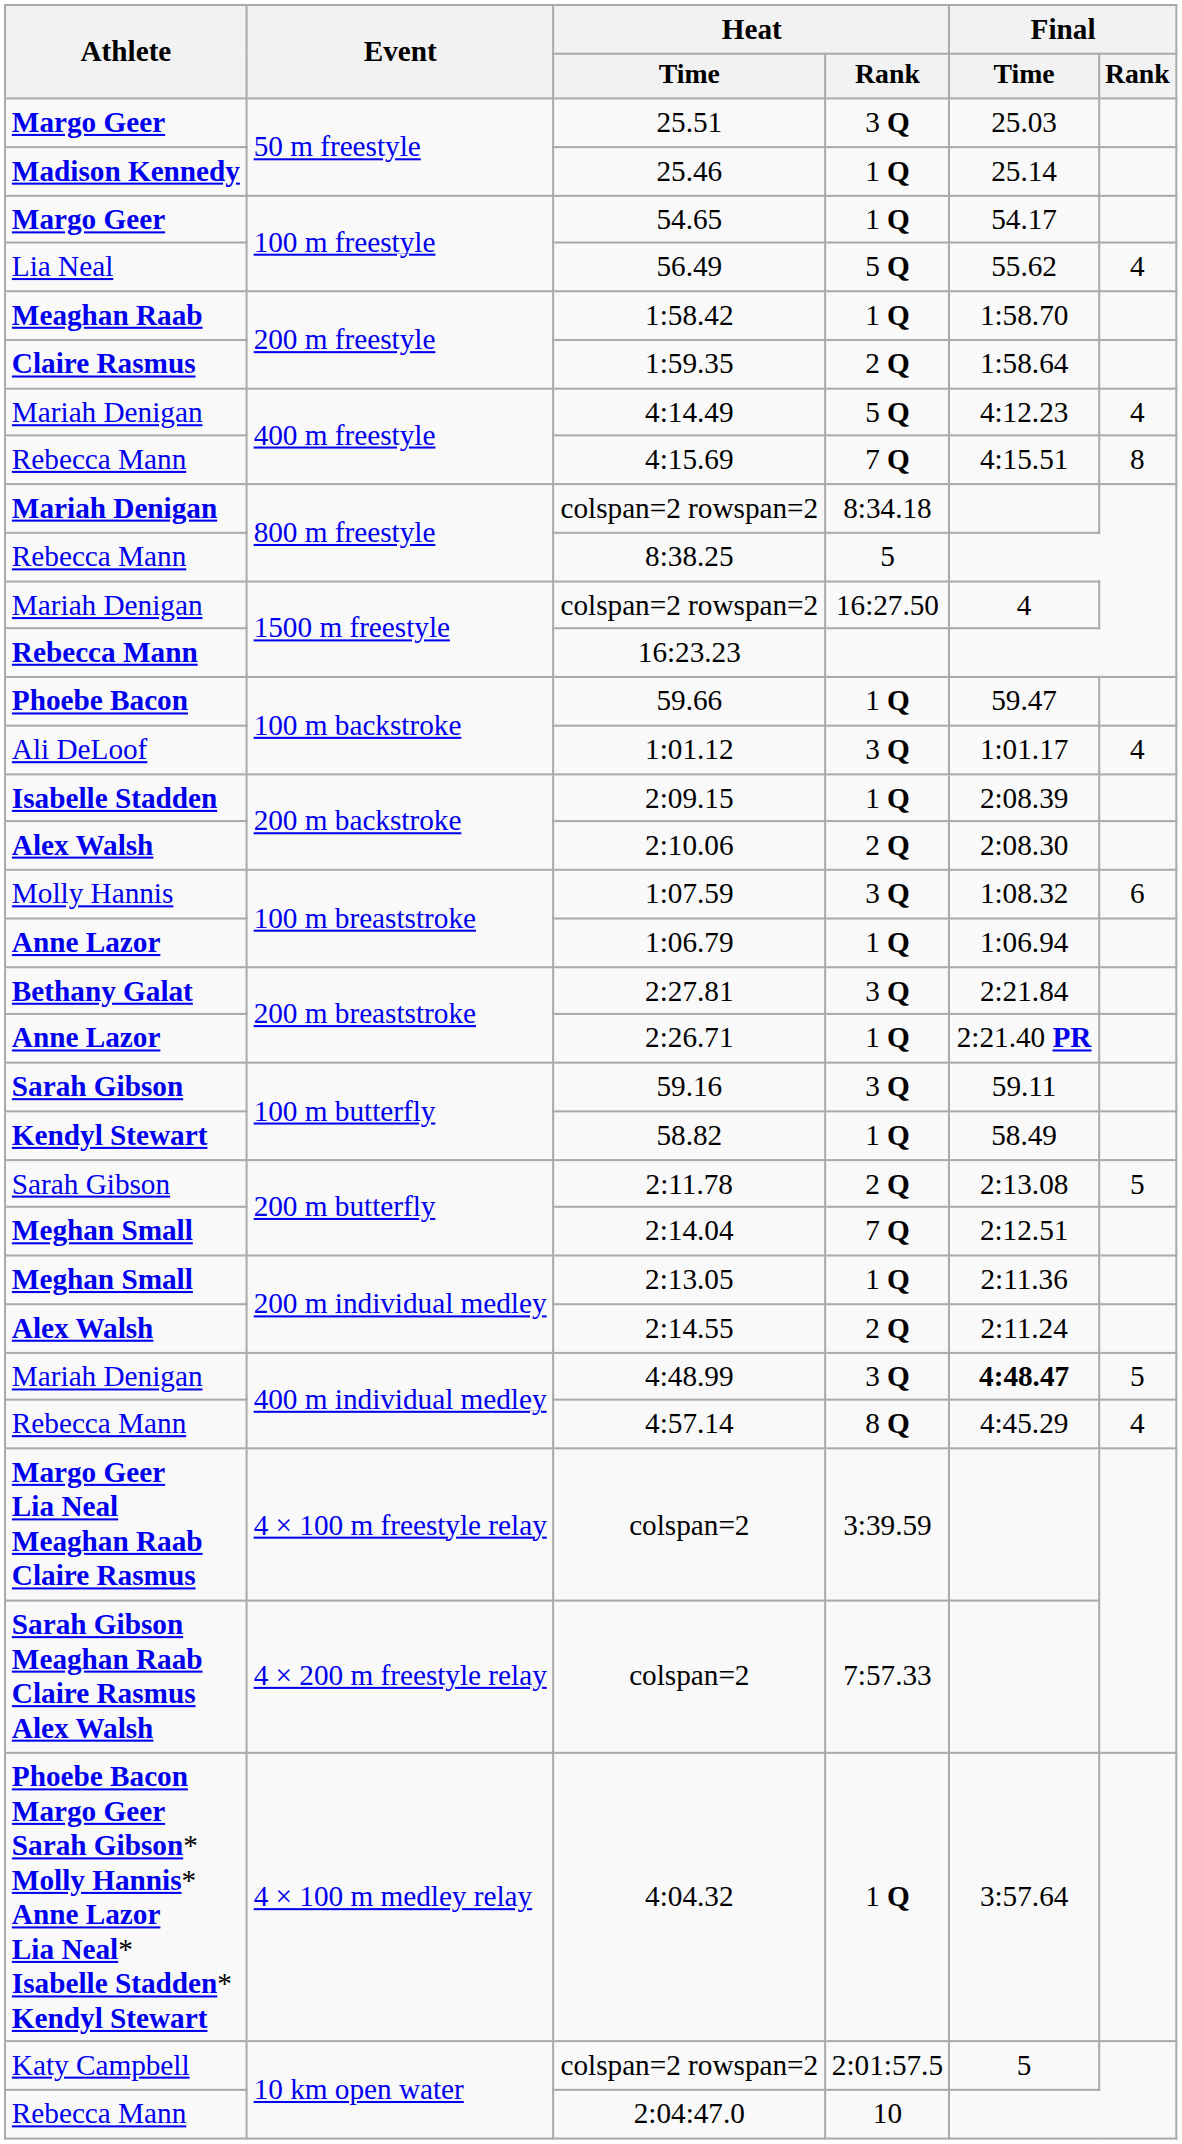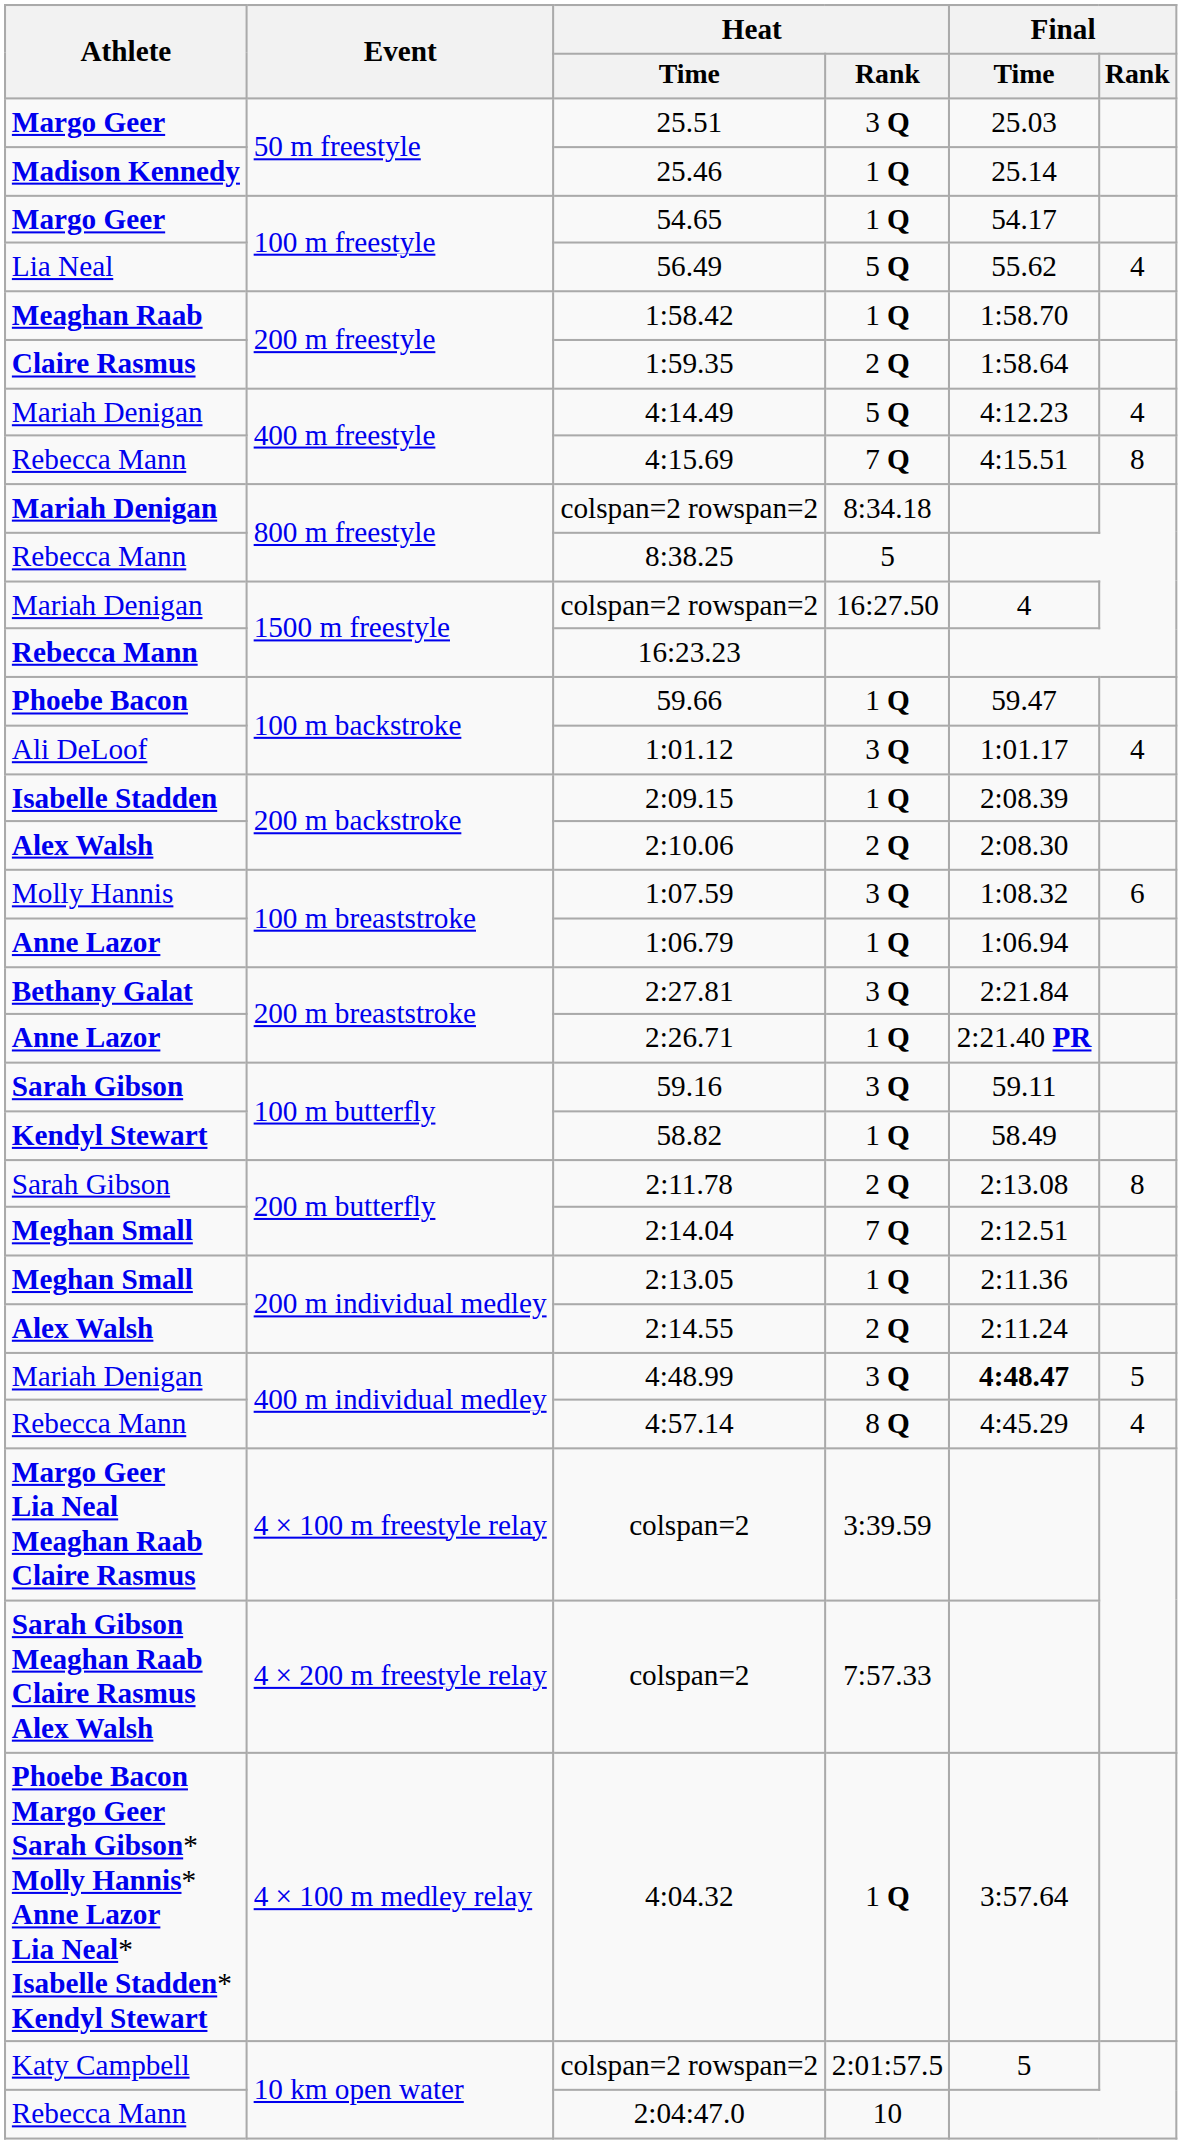(1137, 1183) 5 -> (1137, 1183) 8
